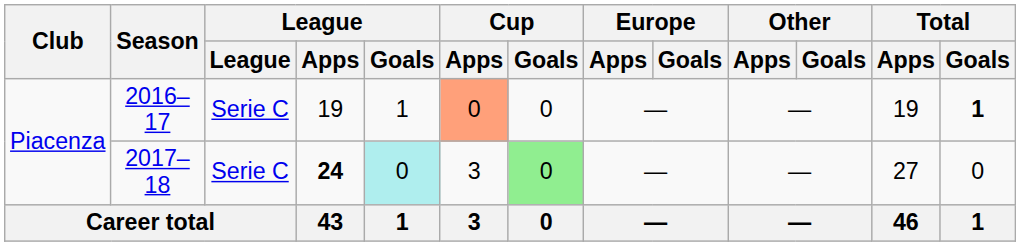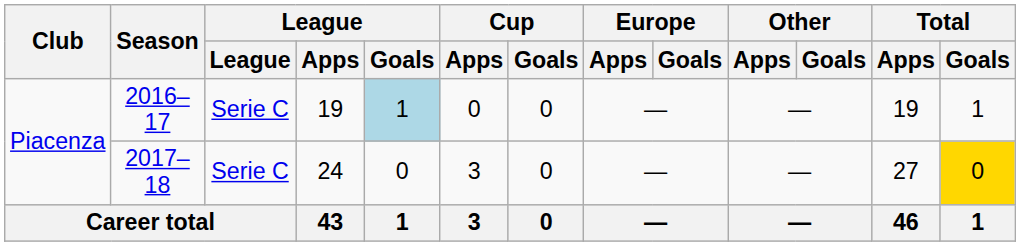(402, 109) no background -> (402, 109) lightblue background
(474, 109) lightsalmon background -> (474, 109) no background
(978, 109) bold -> (978, 109) normal
(330, 172) bold -> (330, 172) normal
(402, 172) paleturquoise background -> (402, 172) no background
(546, 172) lightgreen background -> (546, 172) no background
(978, 172) no background -> (978, 172) gold background
